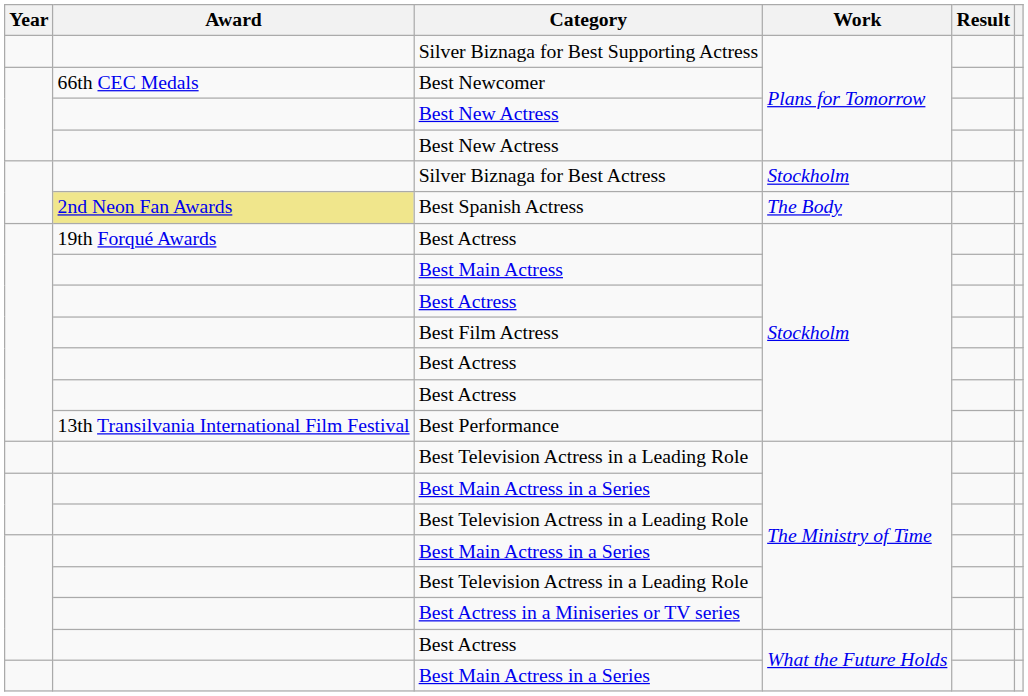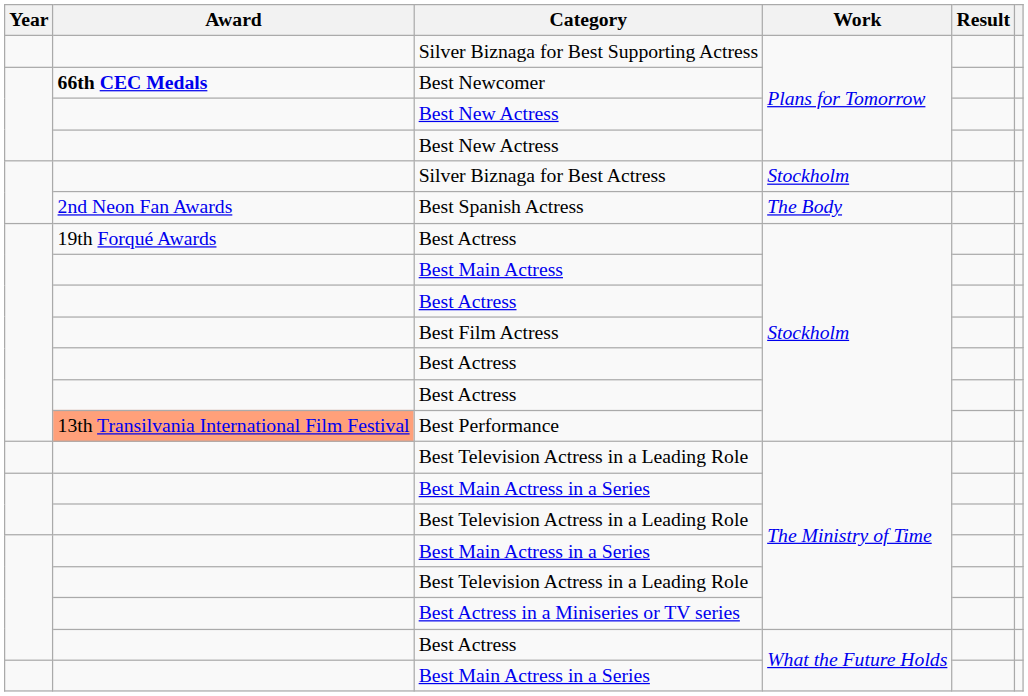(128, 82) normal -> (132, 82) bold
(145, 207) khaki background -> (145, 207) no background
(234, 425) no background -> (234, 425) lightsalmon background
